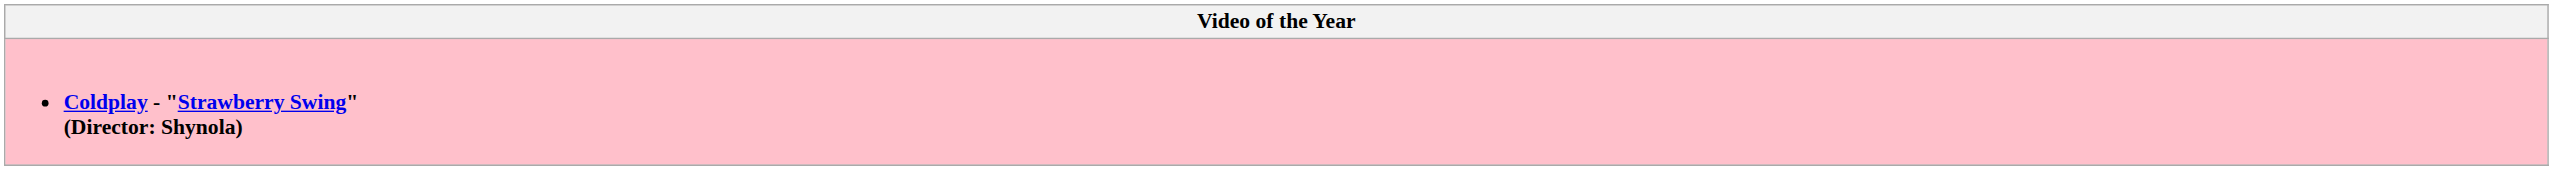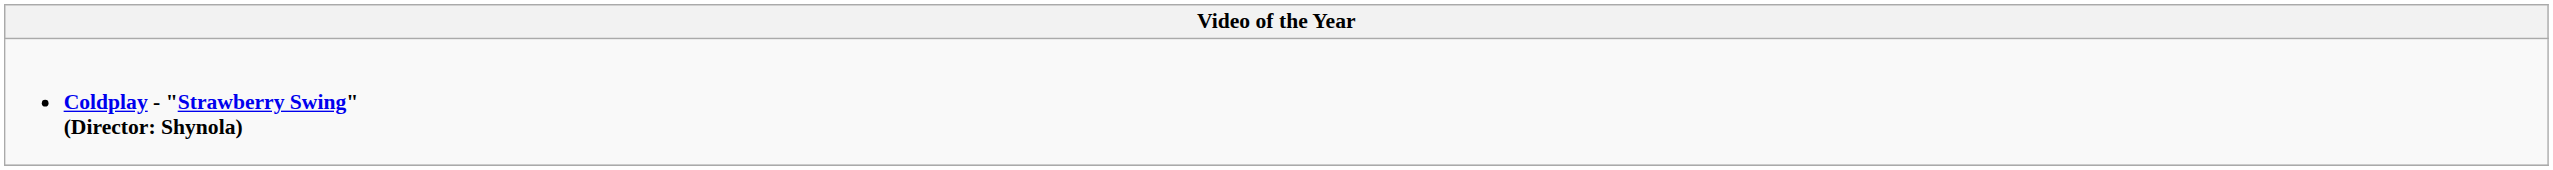(1276, 114) pink background -> (1276, 114) no background
